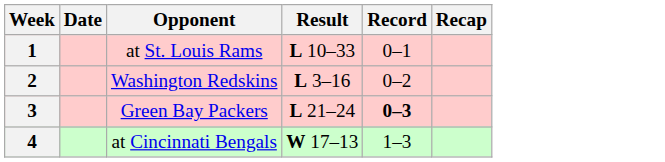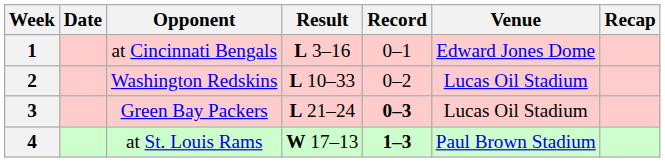+ column: (516, 19)
(194, 50) at St. Louis Rams -> (194, 50) at Cincinnati Bengals
(322, 50) L 10–33 -> (322, 50) L 3–16
(322, 80) L 3–16 -> (322, 80) L 10–33
(194, 141) at Cincinnati Bengals -> (194, 141) at St. Louis Rams
(397, 141) normal -> (397, 141) bold
